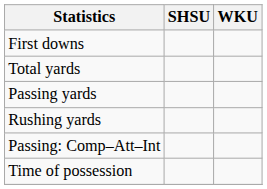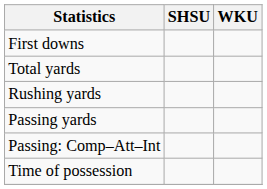rows swapped: (55, 119) <-> (52, 94)
